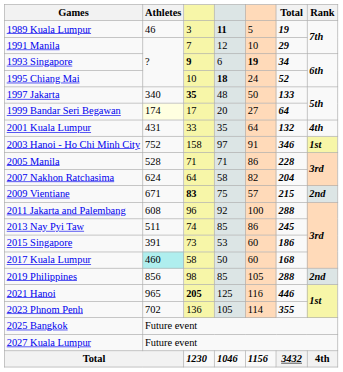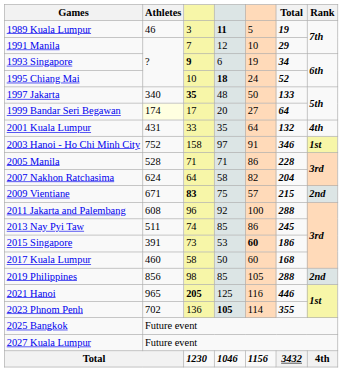(253, 62) bold -> (253, 62) normal
(253, 243) normal -> (253, 243) bold
(153, 260) paleturquoise background -> (153, 260) no background
(225, 309) normal -> (225, 309) bold
